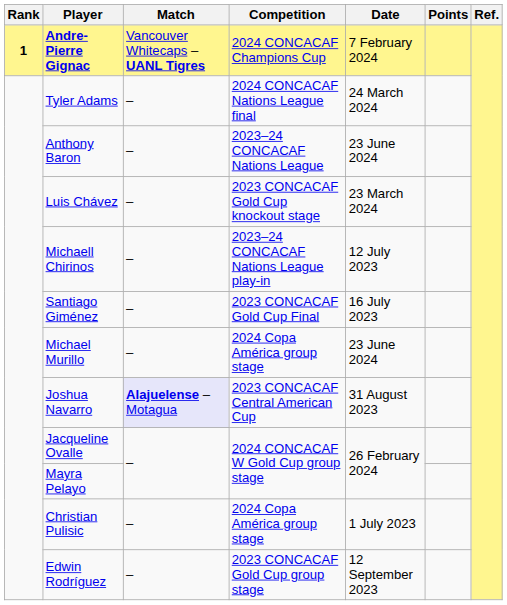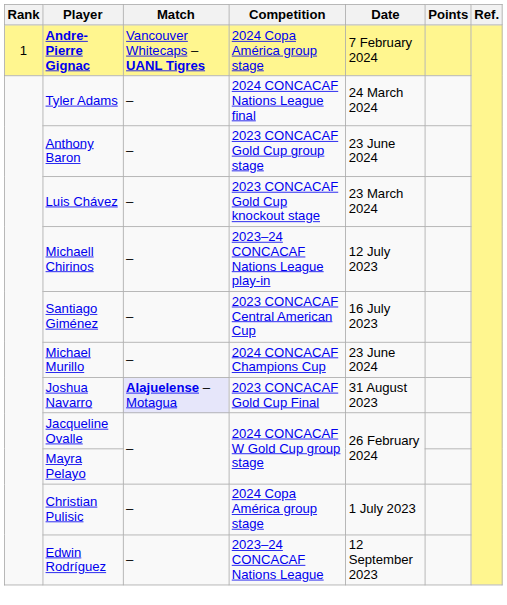(23, 50) bold -> (23, 50) normal
(285, 50) 2024 CONCACAF Champions Cup -> (274, 50) 2024 Copa América group stage
(278, 151) 2023–24 CONCACAF Nations League -> (285, 151) 2023 CONCACAF Gold Cup group stage
(285, 309) 2023 CONCACAF Gold Cup Final -> (285, 316) 2023 CONCACAF Central American Cup
(274, 352) 2024 Copa América group stage -> (285, 359) 2024 CONCACAF Champions Cup
(285, 402) 2023 CONCACAF Central American Cup -> (285, 395) 2023 CONCACAF Gold Cup Final
(285, 574) 2023 CONCACAF Gold Cup group stage -> (278, 559) 2023–24 CONCACAF Nations League
